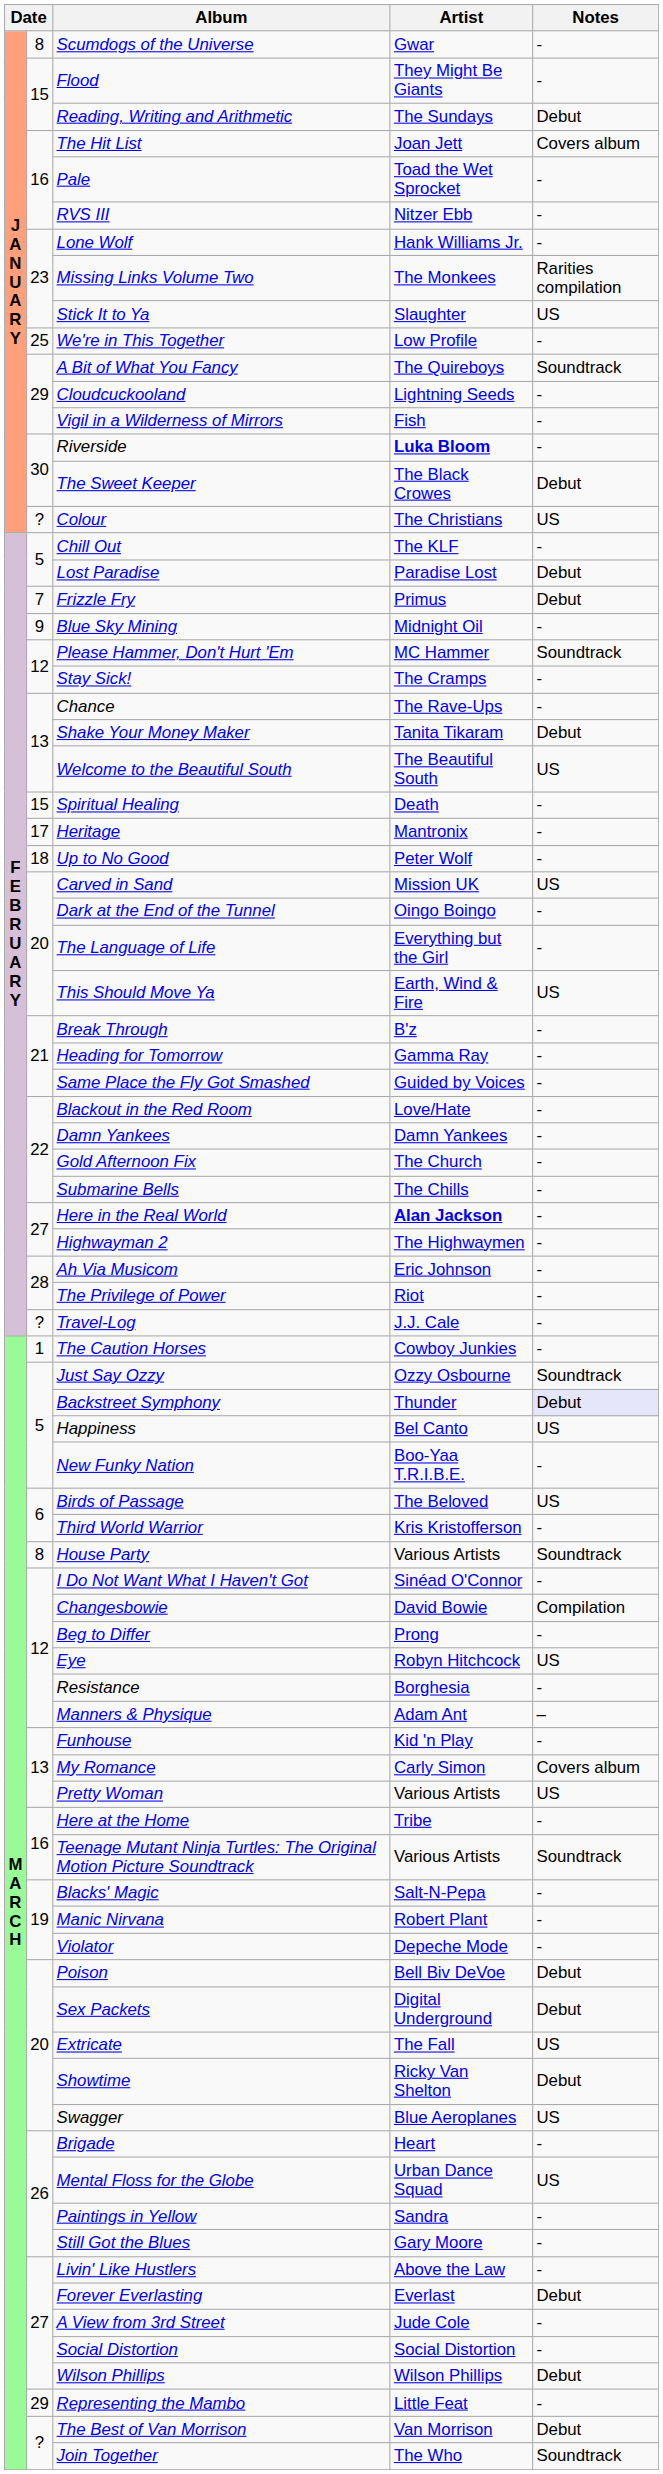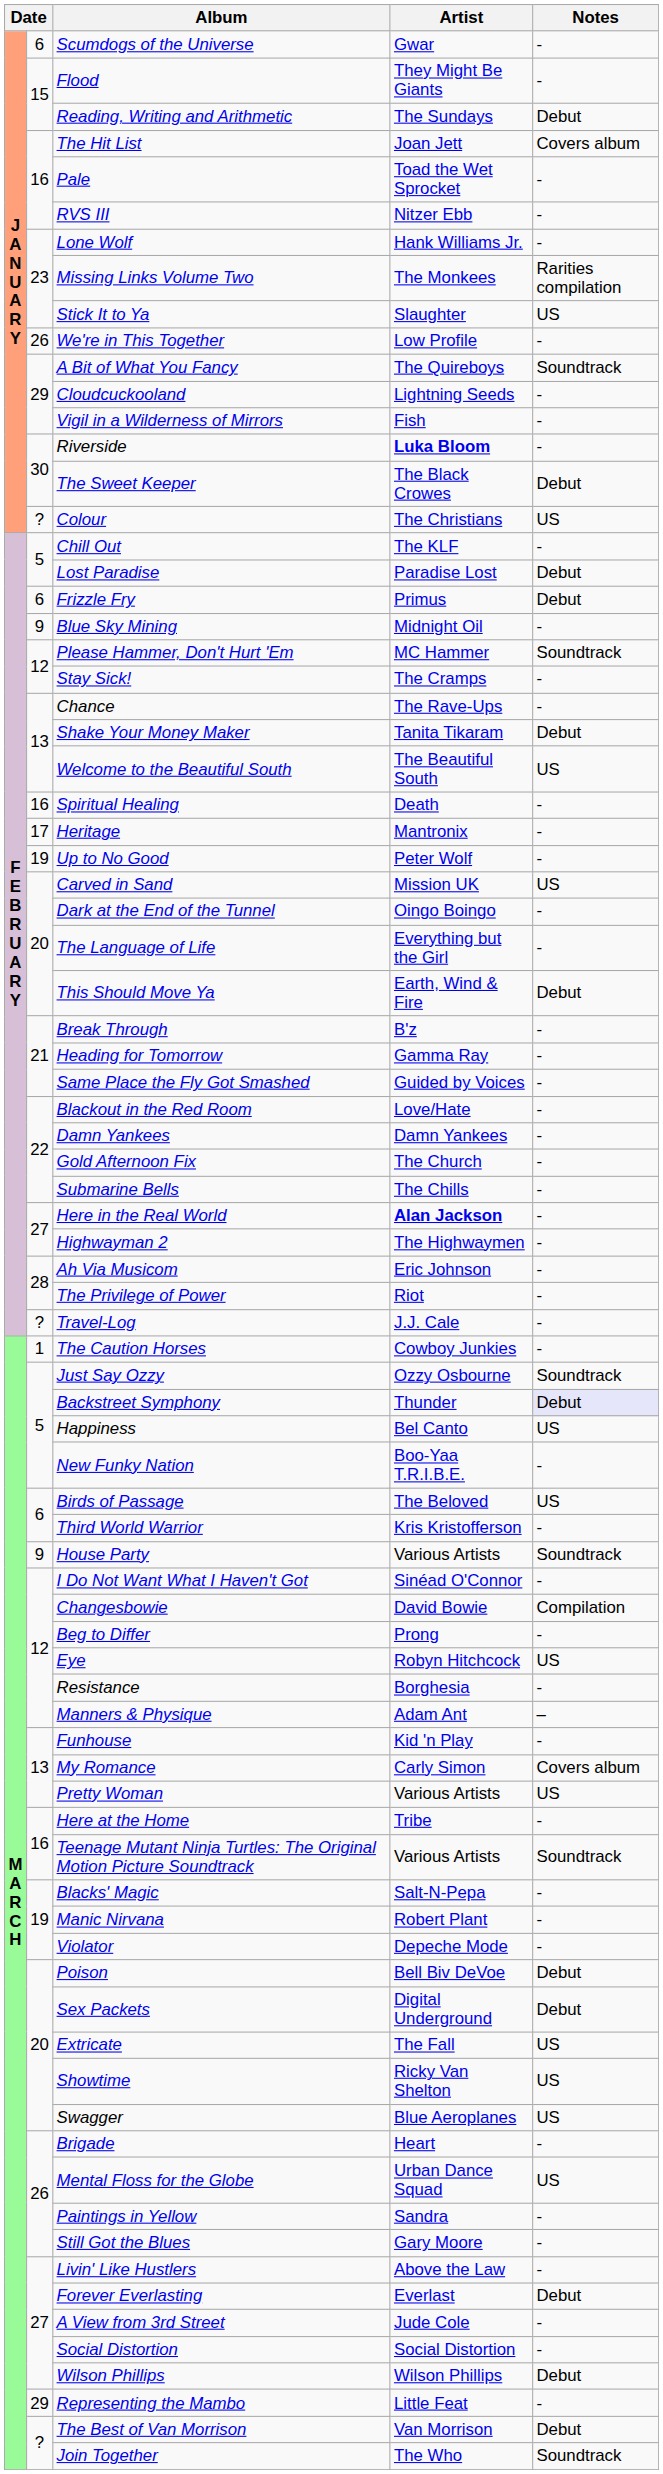(39, 44) 8 -> (39, 44) 6
(39, 340) 25 -> (39, 340) 26
(39, 599) 7 -> (39, 599) 6
(39, 805) 15 -> (39, 805) 16
(39, 858) 18 -> (39, 858) 19
(548, 993) US -> (559, 993) Debut
(39, 1554) 8 -> (39, 1554) 9
(559, 2081) Debut -> (548, 2081) US
